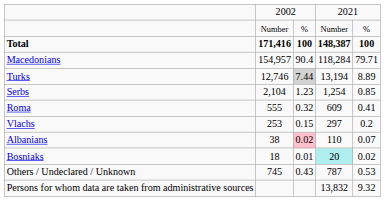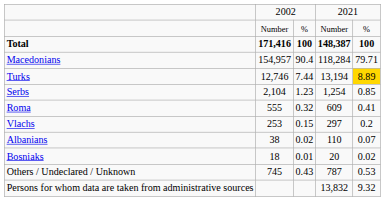(304, 76) lightgrey background -> (304, 76) no background
(367, 76) no background -> (367, 76) gold background
(304, 140) pink background -> (304, 140) no background
(334, 156) paleturquoise background -> (334, 156) no background
